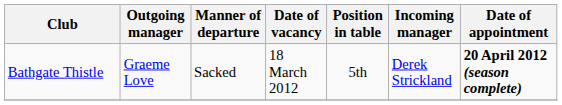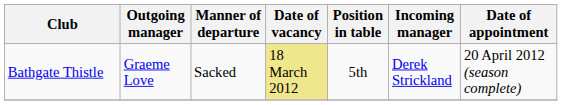(288, 71) no background -> (288, 71) khaki background
(505, 71) bold -> (504, 71) normal
